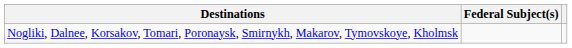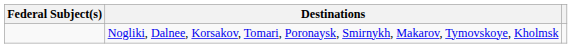columns swapped: (511, 14) <-> (233, 14)
